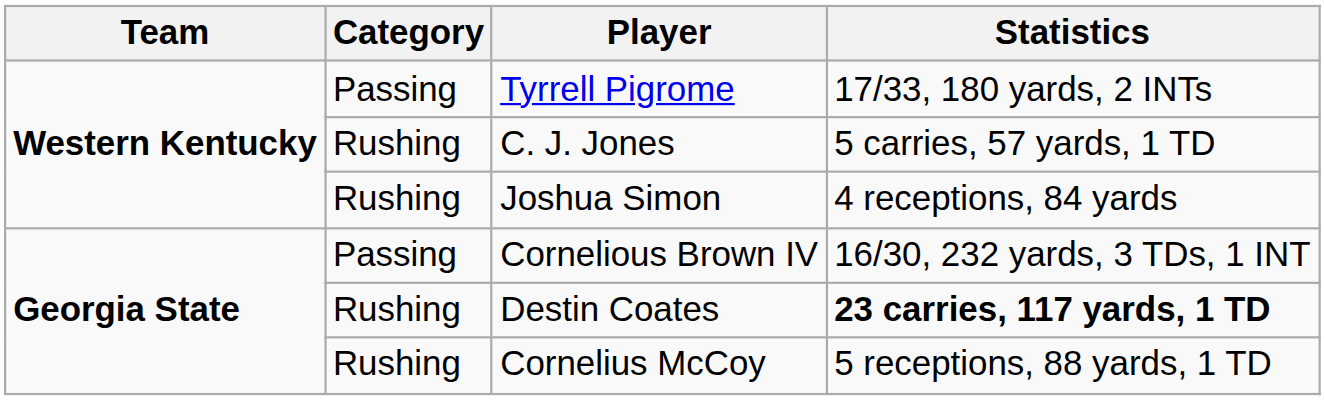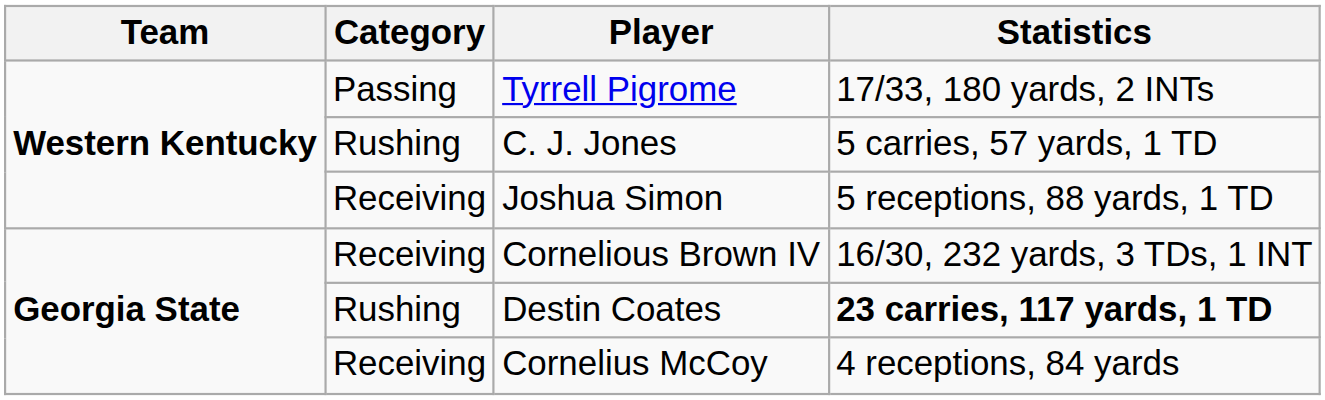(397, 198) Rushing -> (409, 198) Receiving
(1006, 198) 4 receptions, 84 yards -> (1055, 198) 5 receptions, 88 yards, 1 TD
(395, 254) Passing -> (409, 254) Receiving
(397, 364) Rushing -> (409, 364) Receiving
(1053, 364) 5 receptions, 88 yards, 1 TD -> (1008, 364) 4 receptions, 84 yards
